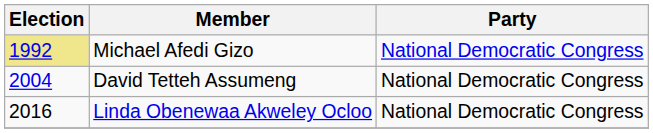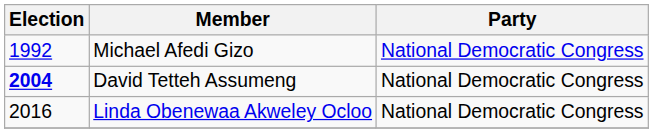(31, 50) khaki background -> (31, 50) no background
(31, 81) normal -> (31, 81) bold
